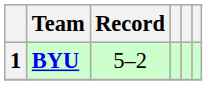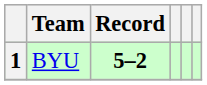(56, 60) bold -> (56, 60) normal
(130, 60) normal -> (130, 60) bold
